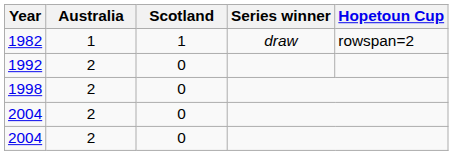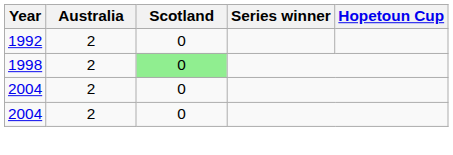- row: (25, 41)
(182, 89) no background -> (182, 65) lightgreen background
